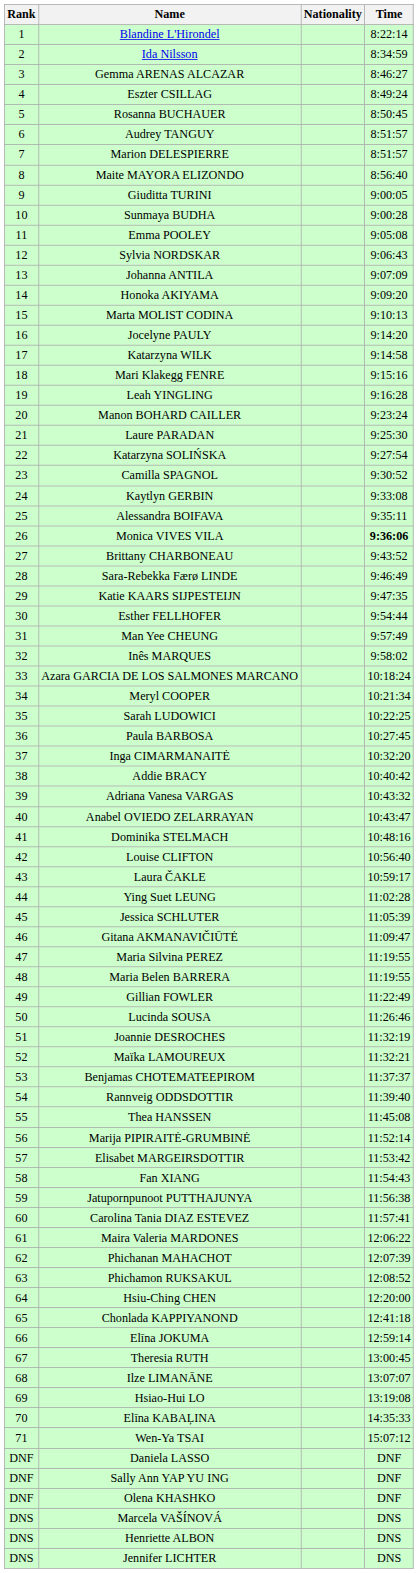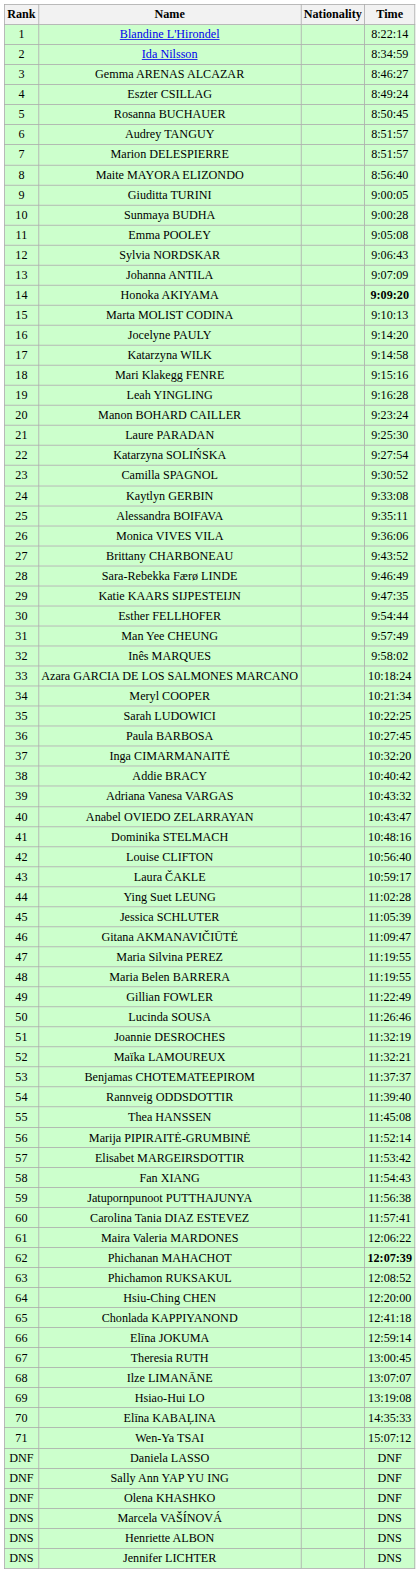(389, 295) normal -> (390, 295) bold
(389, 536) bold -> (390, 536) normal
(389, 1257) normal -> (390, 1257) bold
